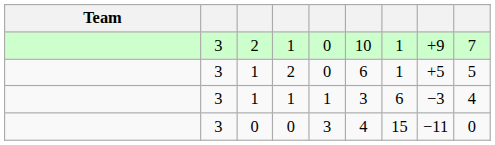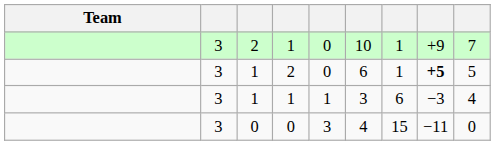(436, 72) normal -> (436, 72) bold
